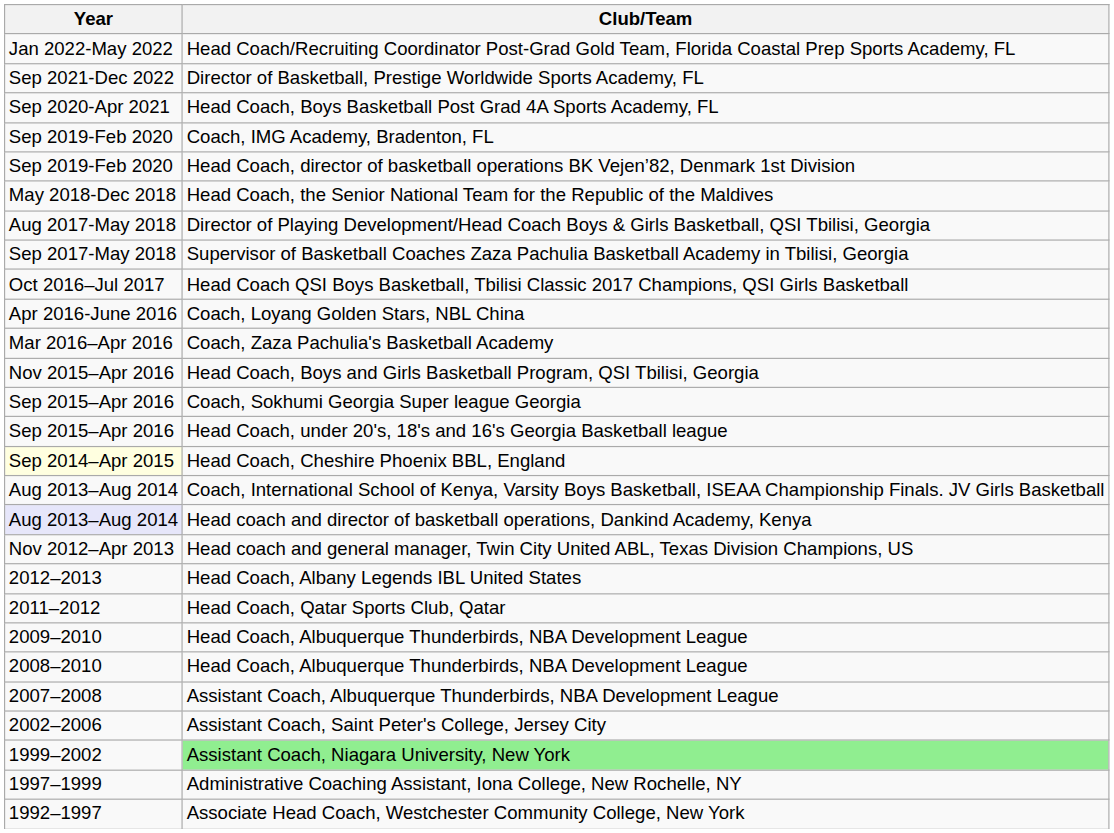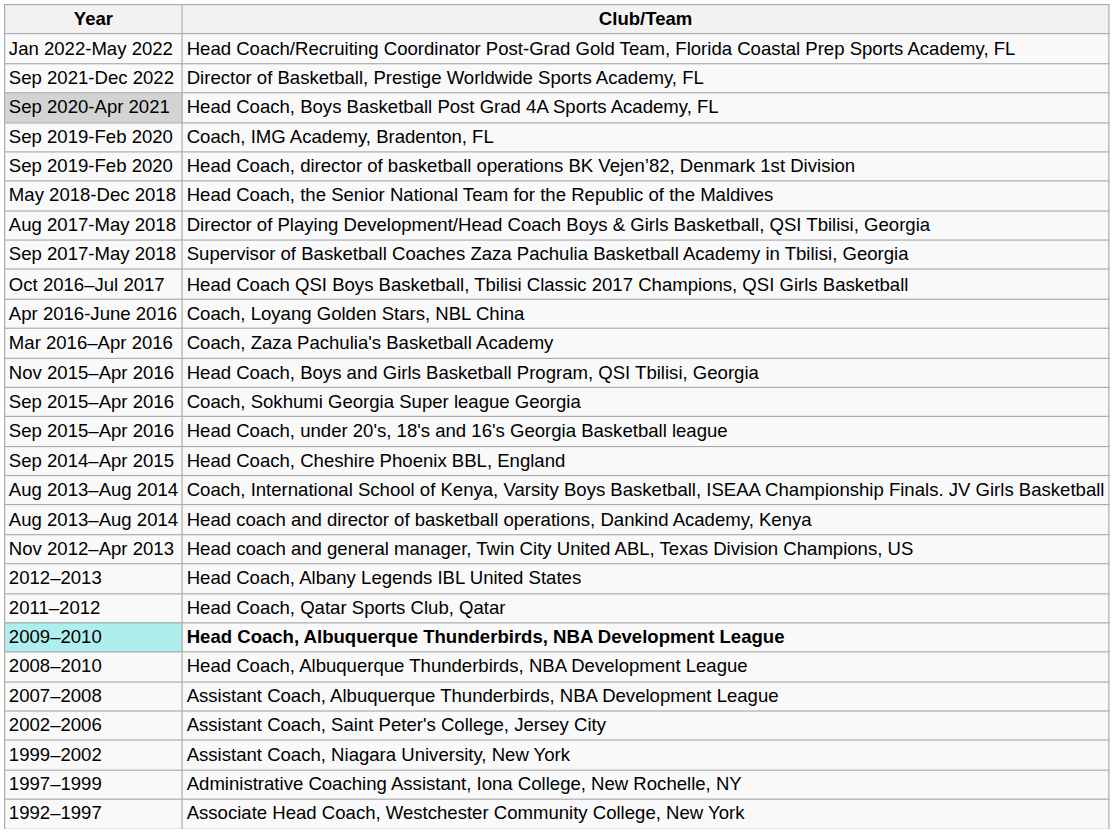(89, 107) no background -> (89, 107) lightgrey background
(91, 460) lightyellow background -> (91, 460) no background
(93, 519) lavender background -> (93, 519) no background
(55, 637) no background -> (55, 637) paleturquoise background
(467, 637) normal -> (486, 637) bold
(378, 755) lightgreen background -> (378, 755) no background
